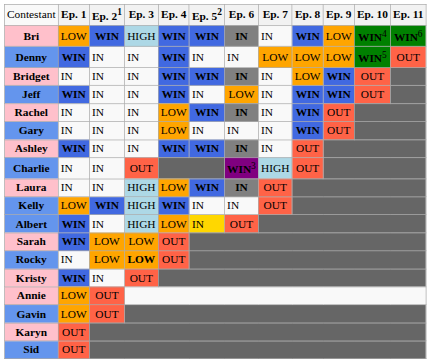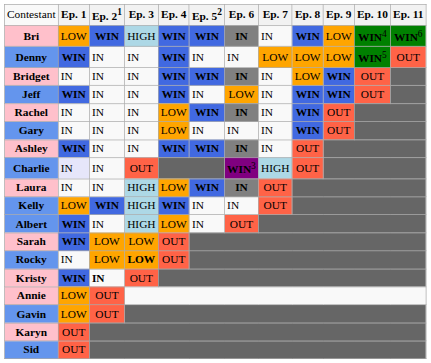(67, 168) no background -> (67, 168) lavender background
(198, 223) gold background -> (198, 223) no background
(98, 278) normal -> (98, 278) bold
